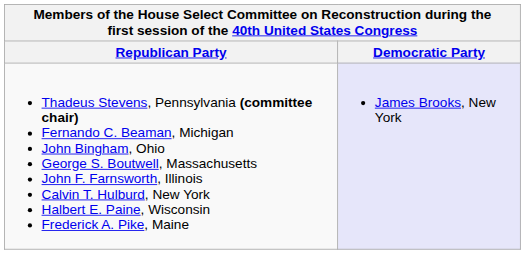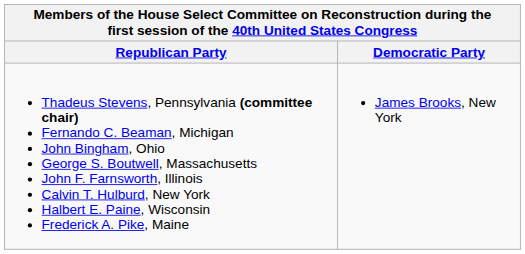(429, 110) lavender background -> (429, 110) no background
